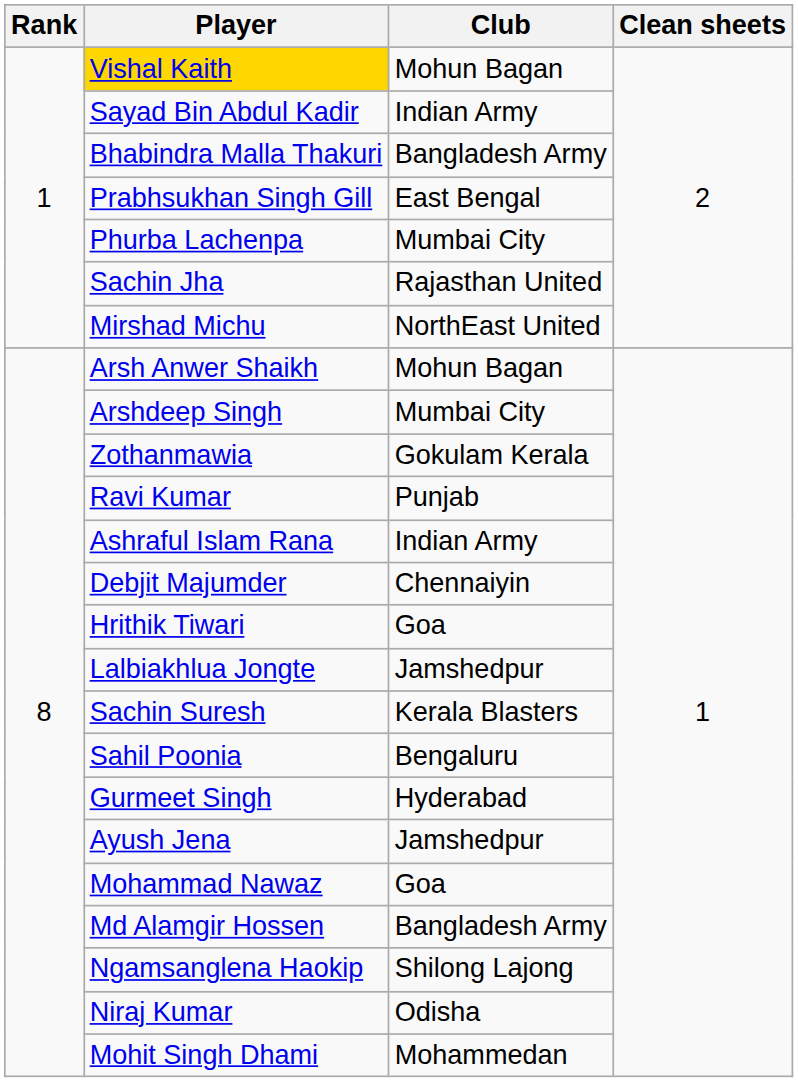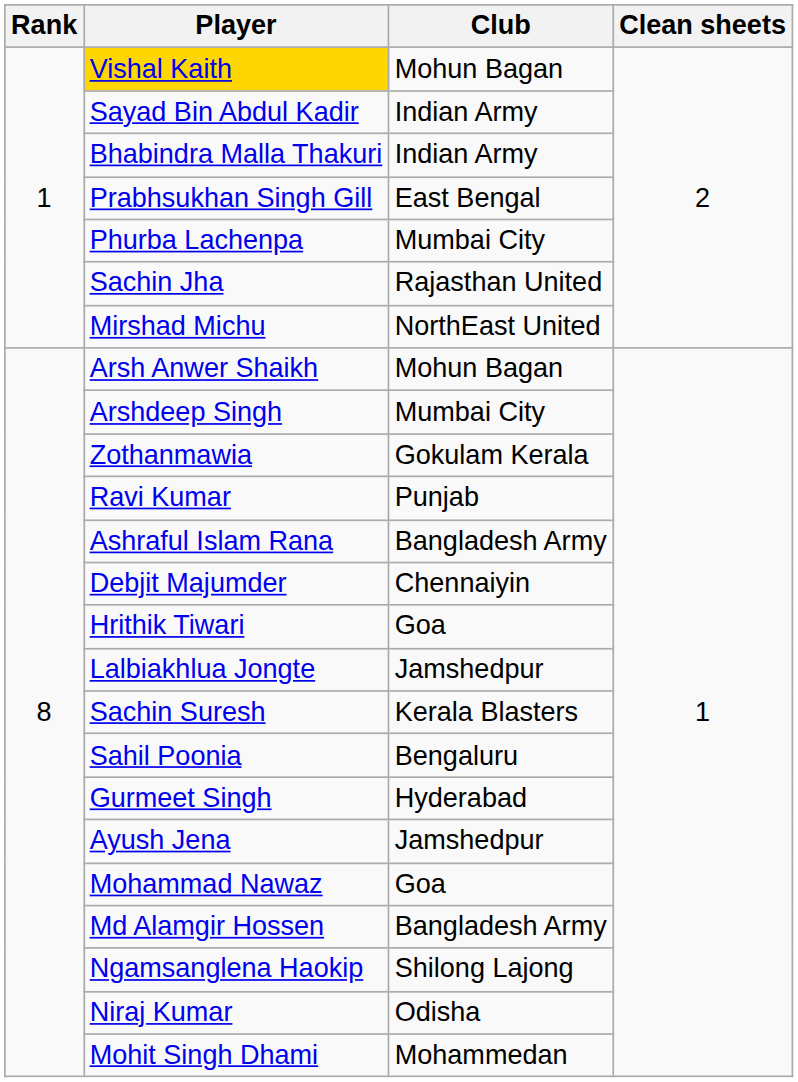(501, 154) Bangladesh Army -> (466, 154) Indian Army
(466, 540) Indian Army -> (501, 540) Bangladesh Army
